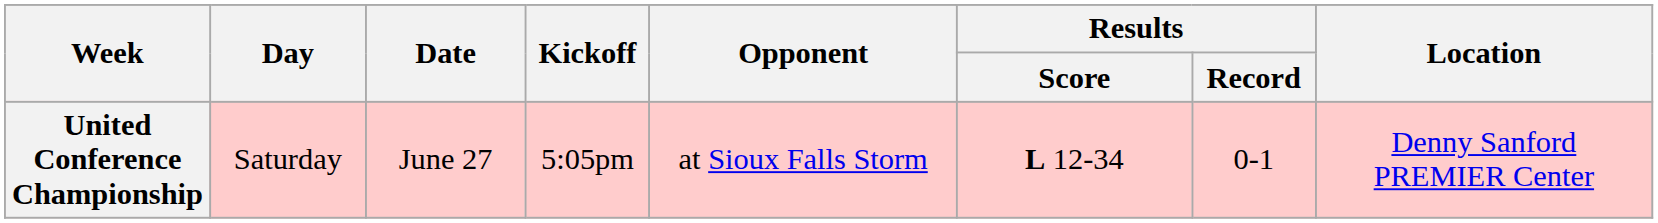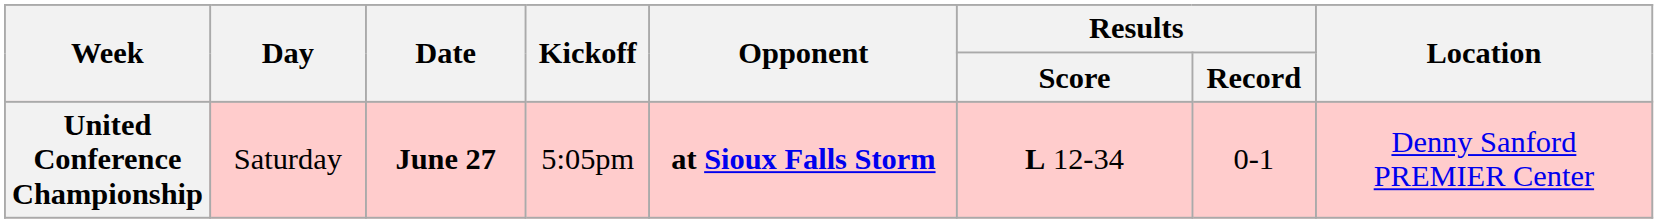(446, 159) normal -> (446, 159) bold
(803, 159) normal -> (803, 159) bold
